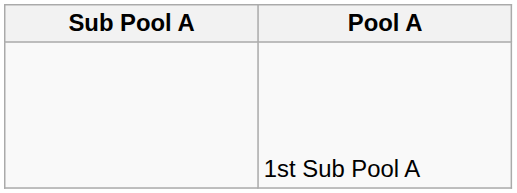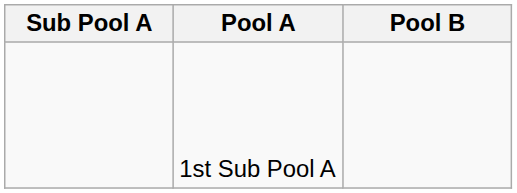+ column: (427, 23)
